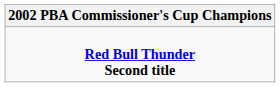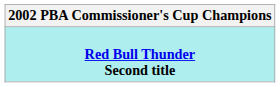(140, 62) no background -> (140, 62) paleturquoise background
